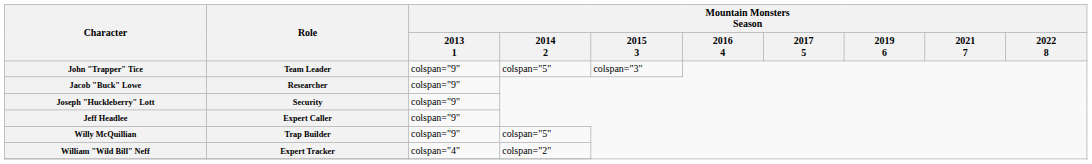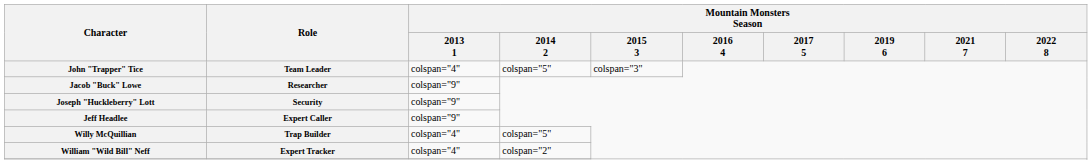(435, 69) colspan="9" -> (435, 69) colspan="4"
(435, 134) colspan="9" -> (435, 134) colspan="4"
